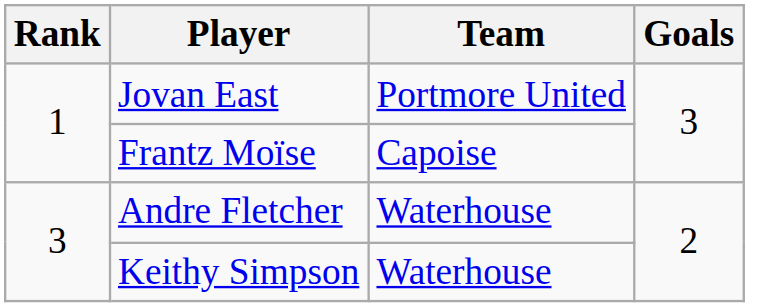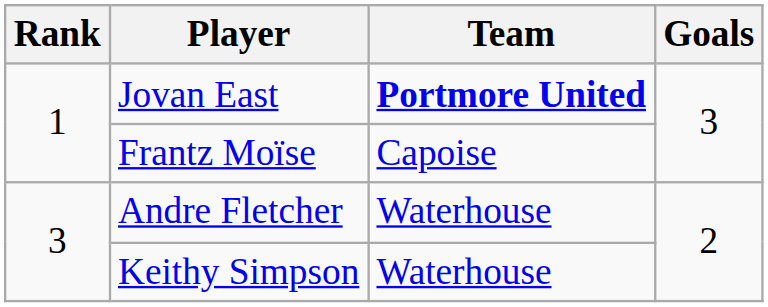(501, 93) normal -> (511, 93) bold
